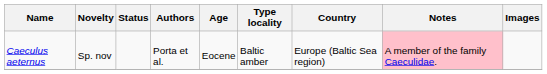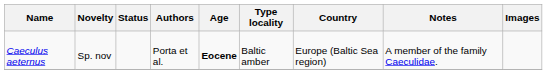(219, 55) normal -> (219, 55) bold
(435, 55) pink background -> (436, 55) no background
